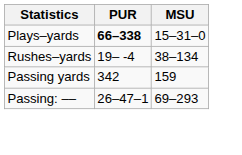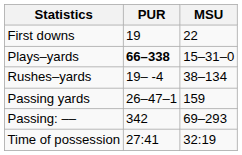+ row: (41, 35)
(108, 77) 342 -> (152, 98) 26–47–1
(123, 98) 26–47–1 -> (137, 119) 342
+ row: (64, 139)
